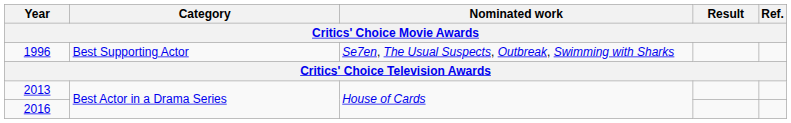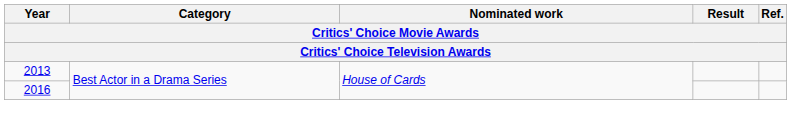- row: (37, 52)
